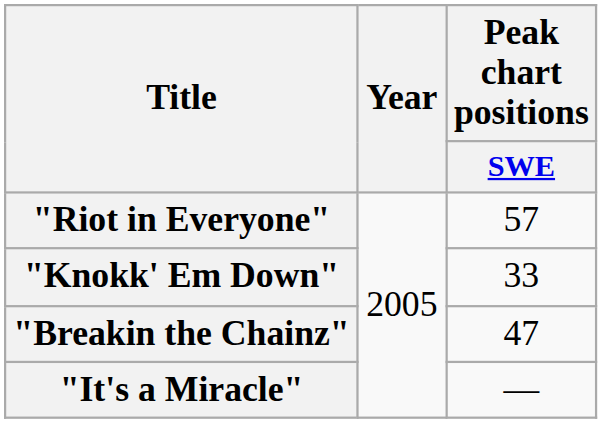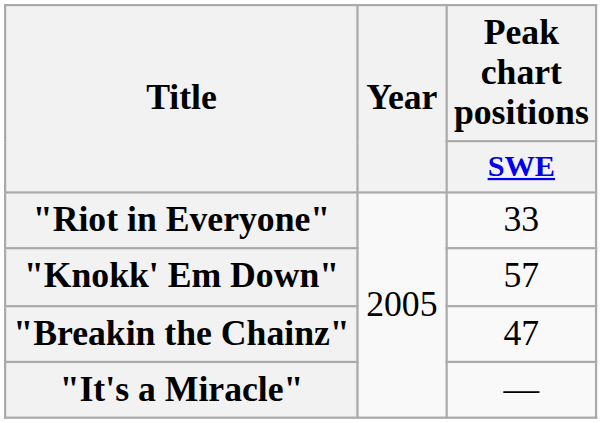(521, 219) 57 -> (521, 219) 33
(521, 276) 33 -> (521, 276) 57
